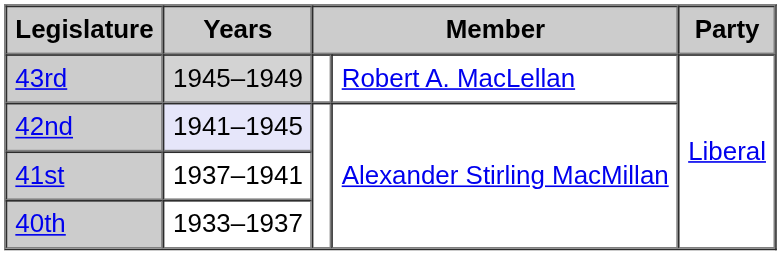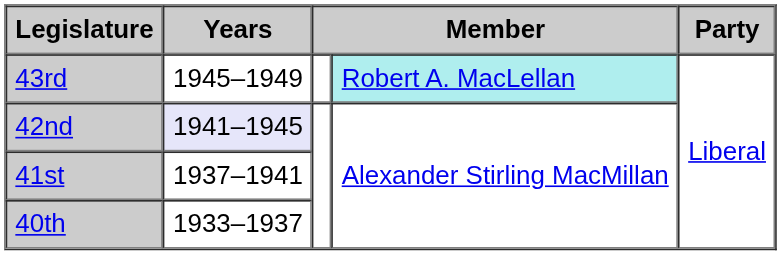(238, 78) lightgrey background -> (238, 78) no background
(458, 78) no background -> (458, 78) paleturquoise background
